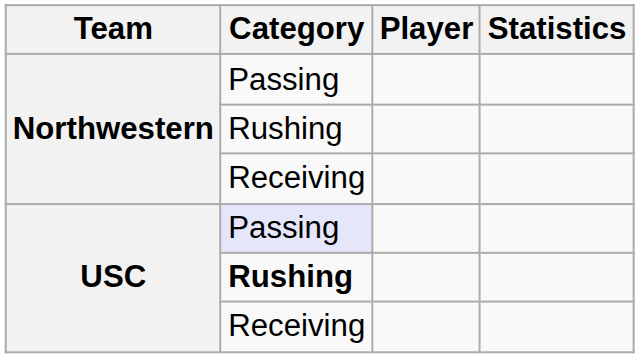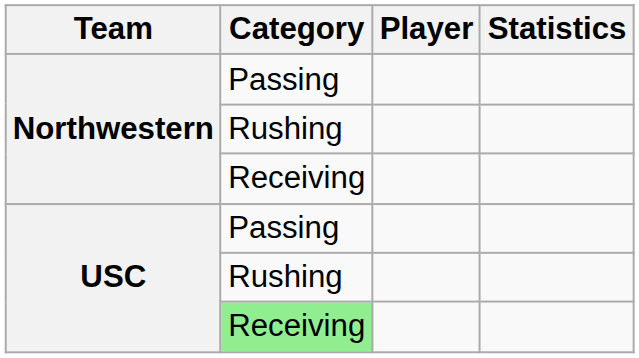(284, 227) lavender background -> (284, 227) no background
(291, 276) bold -> (285, 276) normal
(297, 326) no background -> (297, 326) lightgreen background
